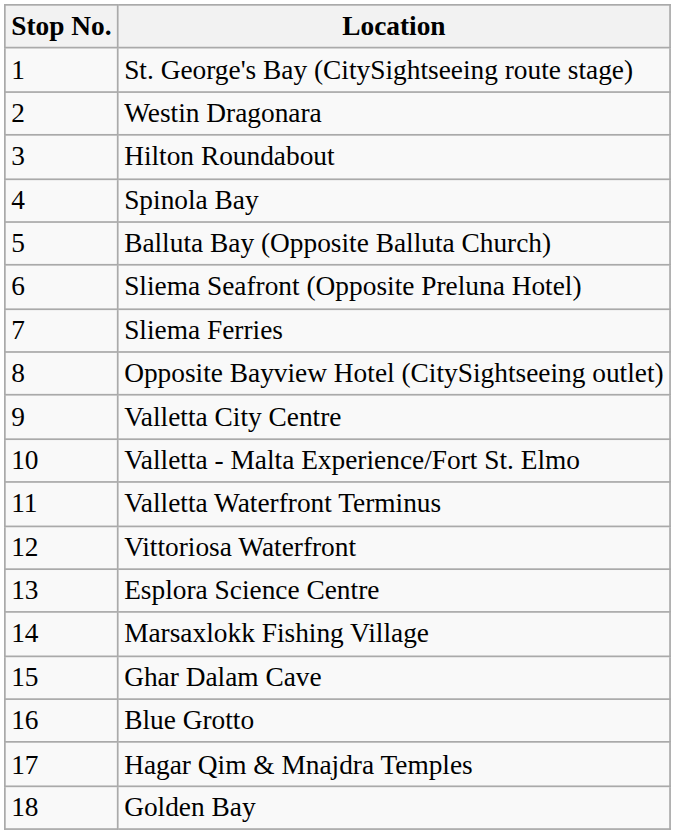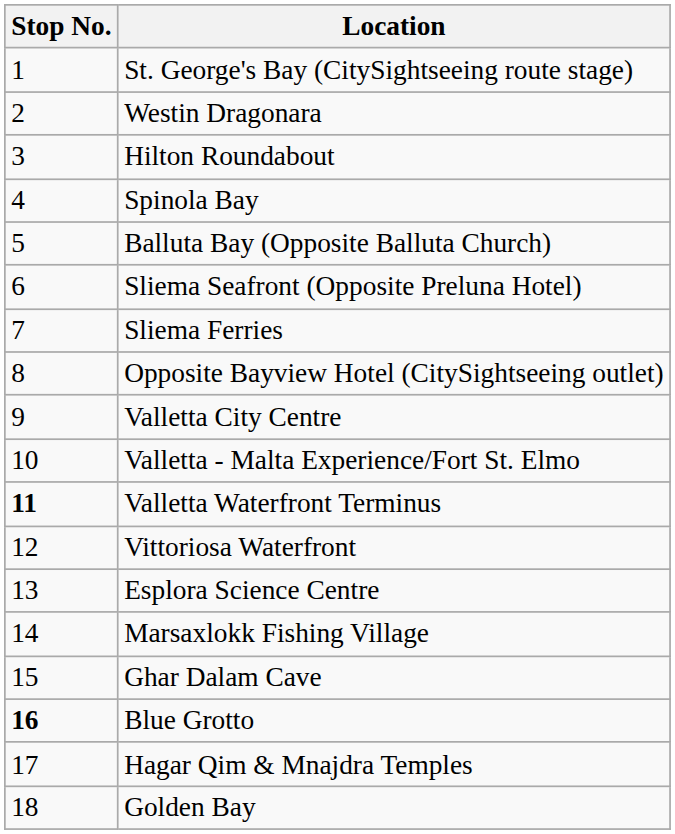(24, 503) normal -> (24, 503) bold
(25, 720) normal -> (25, 720) bold
